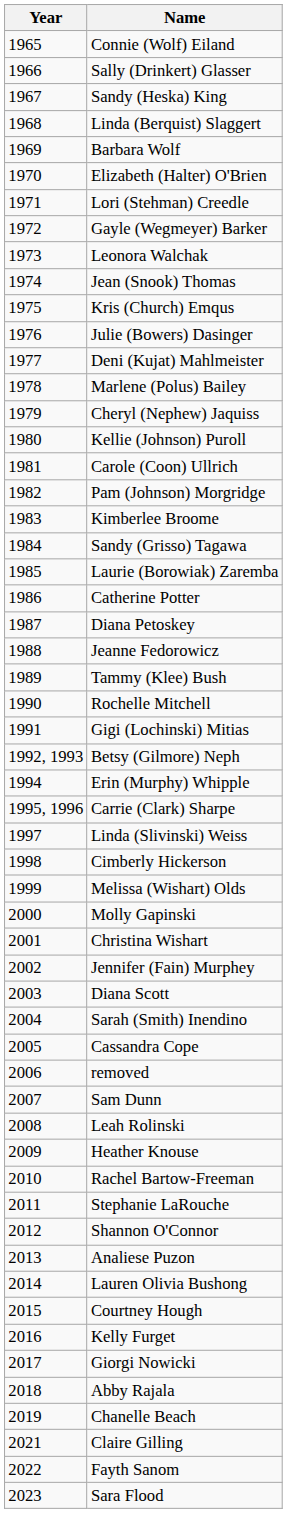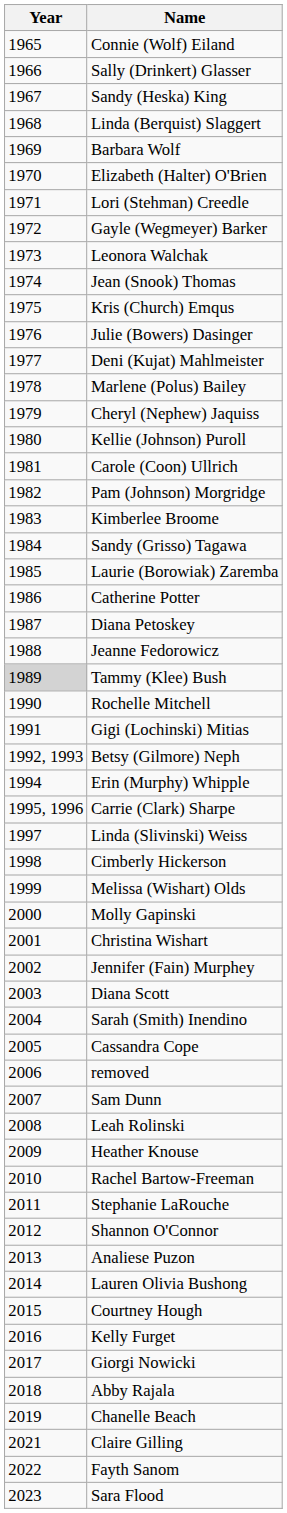(25, 677) no background -> (25, 677) lightgrey background
